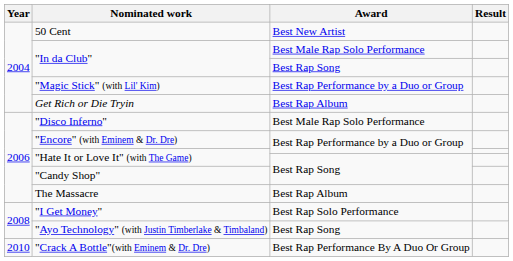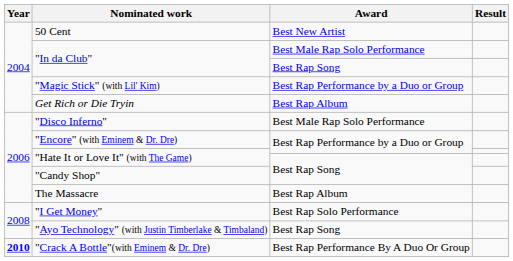(18, 247) normal -> (18, 247) bold
